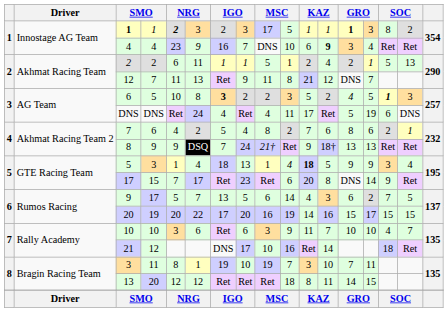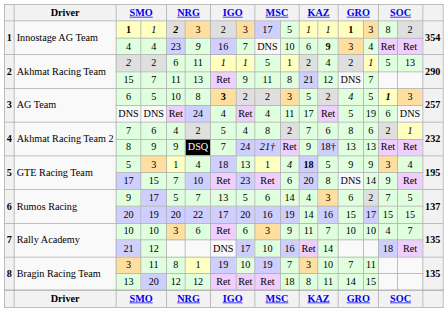(129, 79) 12 -> (129, 79) 15
(198, 180) 17 -> (198, 180) 10
